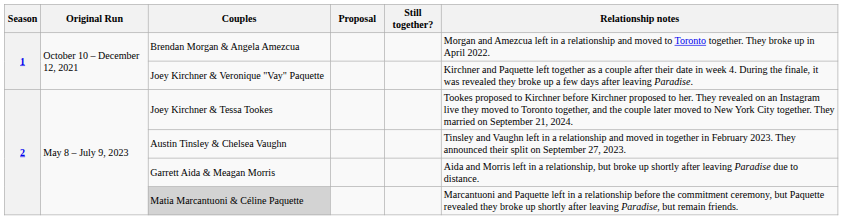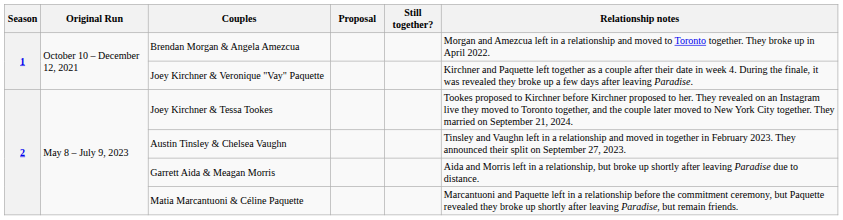(227, 201) lightgrey background -> (227, 201) no background
